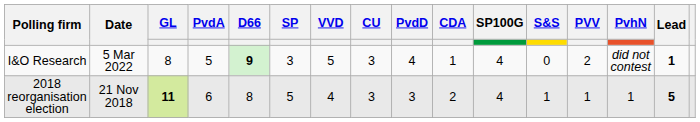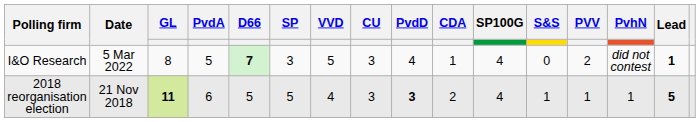(249, 61) 9 -> (249, 61) 7
(249, 97) 8 -> (249, 97) 5
(412, 97) normal -> (412, 97) bold
